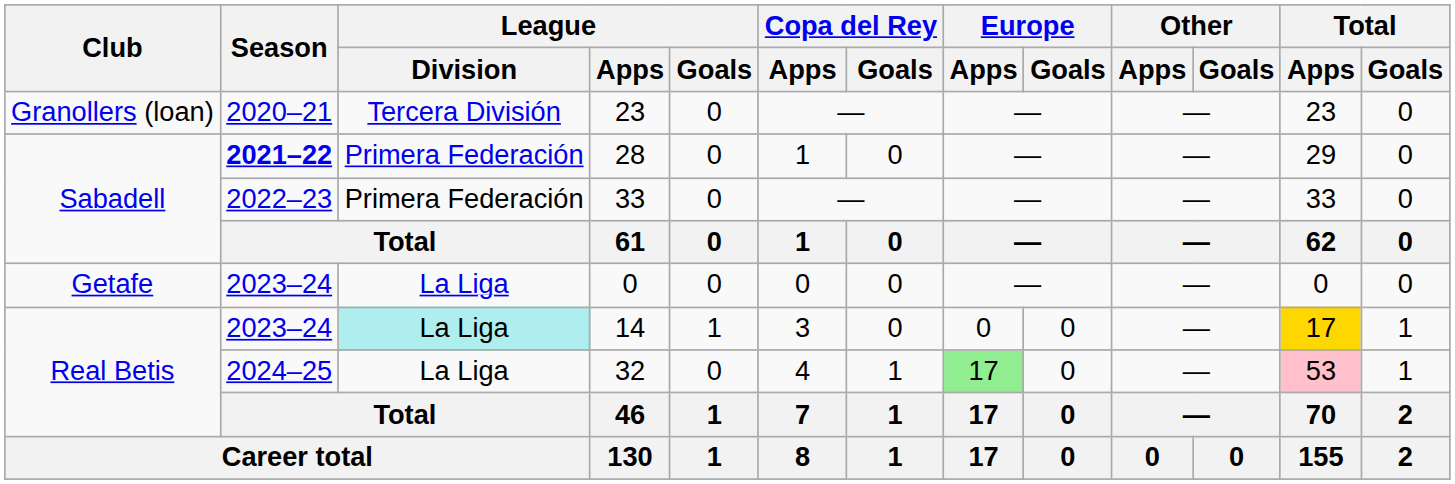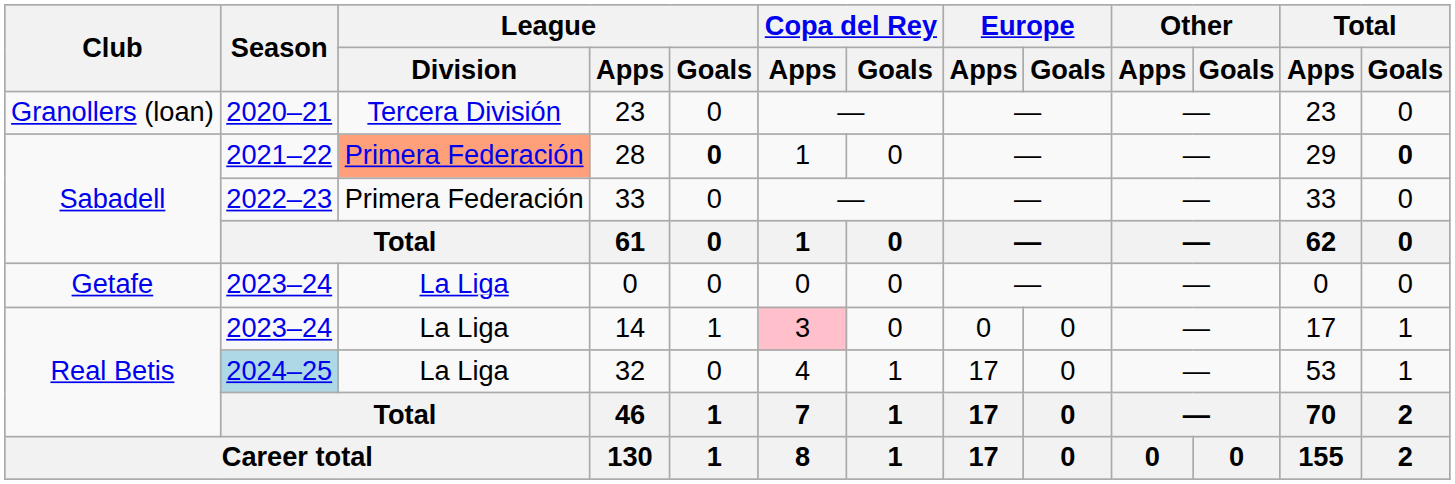(279, 155) bold -> (279, 155) normal
(464, 155) no background -> (464, 155) lightsalmon background
(714, 155) normal -> (714, 155) bold
(1405, 155) normal -> (1405, 155) bold
(464, 328) paleturquoise background -> (464, 328) no background
(803, 328) no background -> (803, 328) pink background
(1321, 328) gold background -> (1321, 328) no background
(279, 371) no background -> (279, 371) lightblue background
(984, 371) lightgreen background -> (984, 371) no background
(1321, 371) pink background -> (1321, 371) no background
